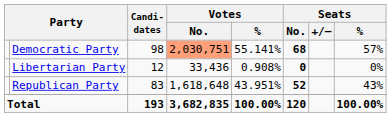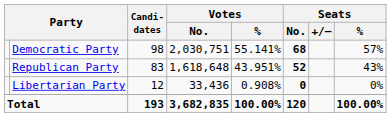(199, 49) lightsalmon background -> (199, 49) no background
rows swapped: (66, 85) <-> (69, 67)
